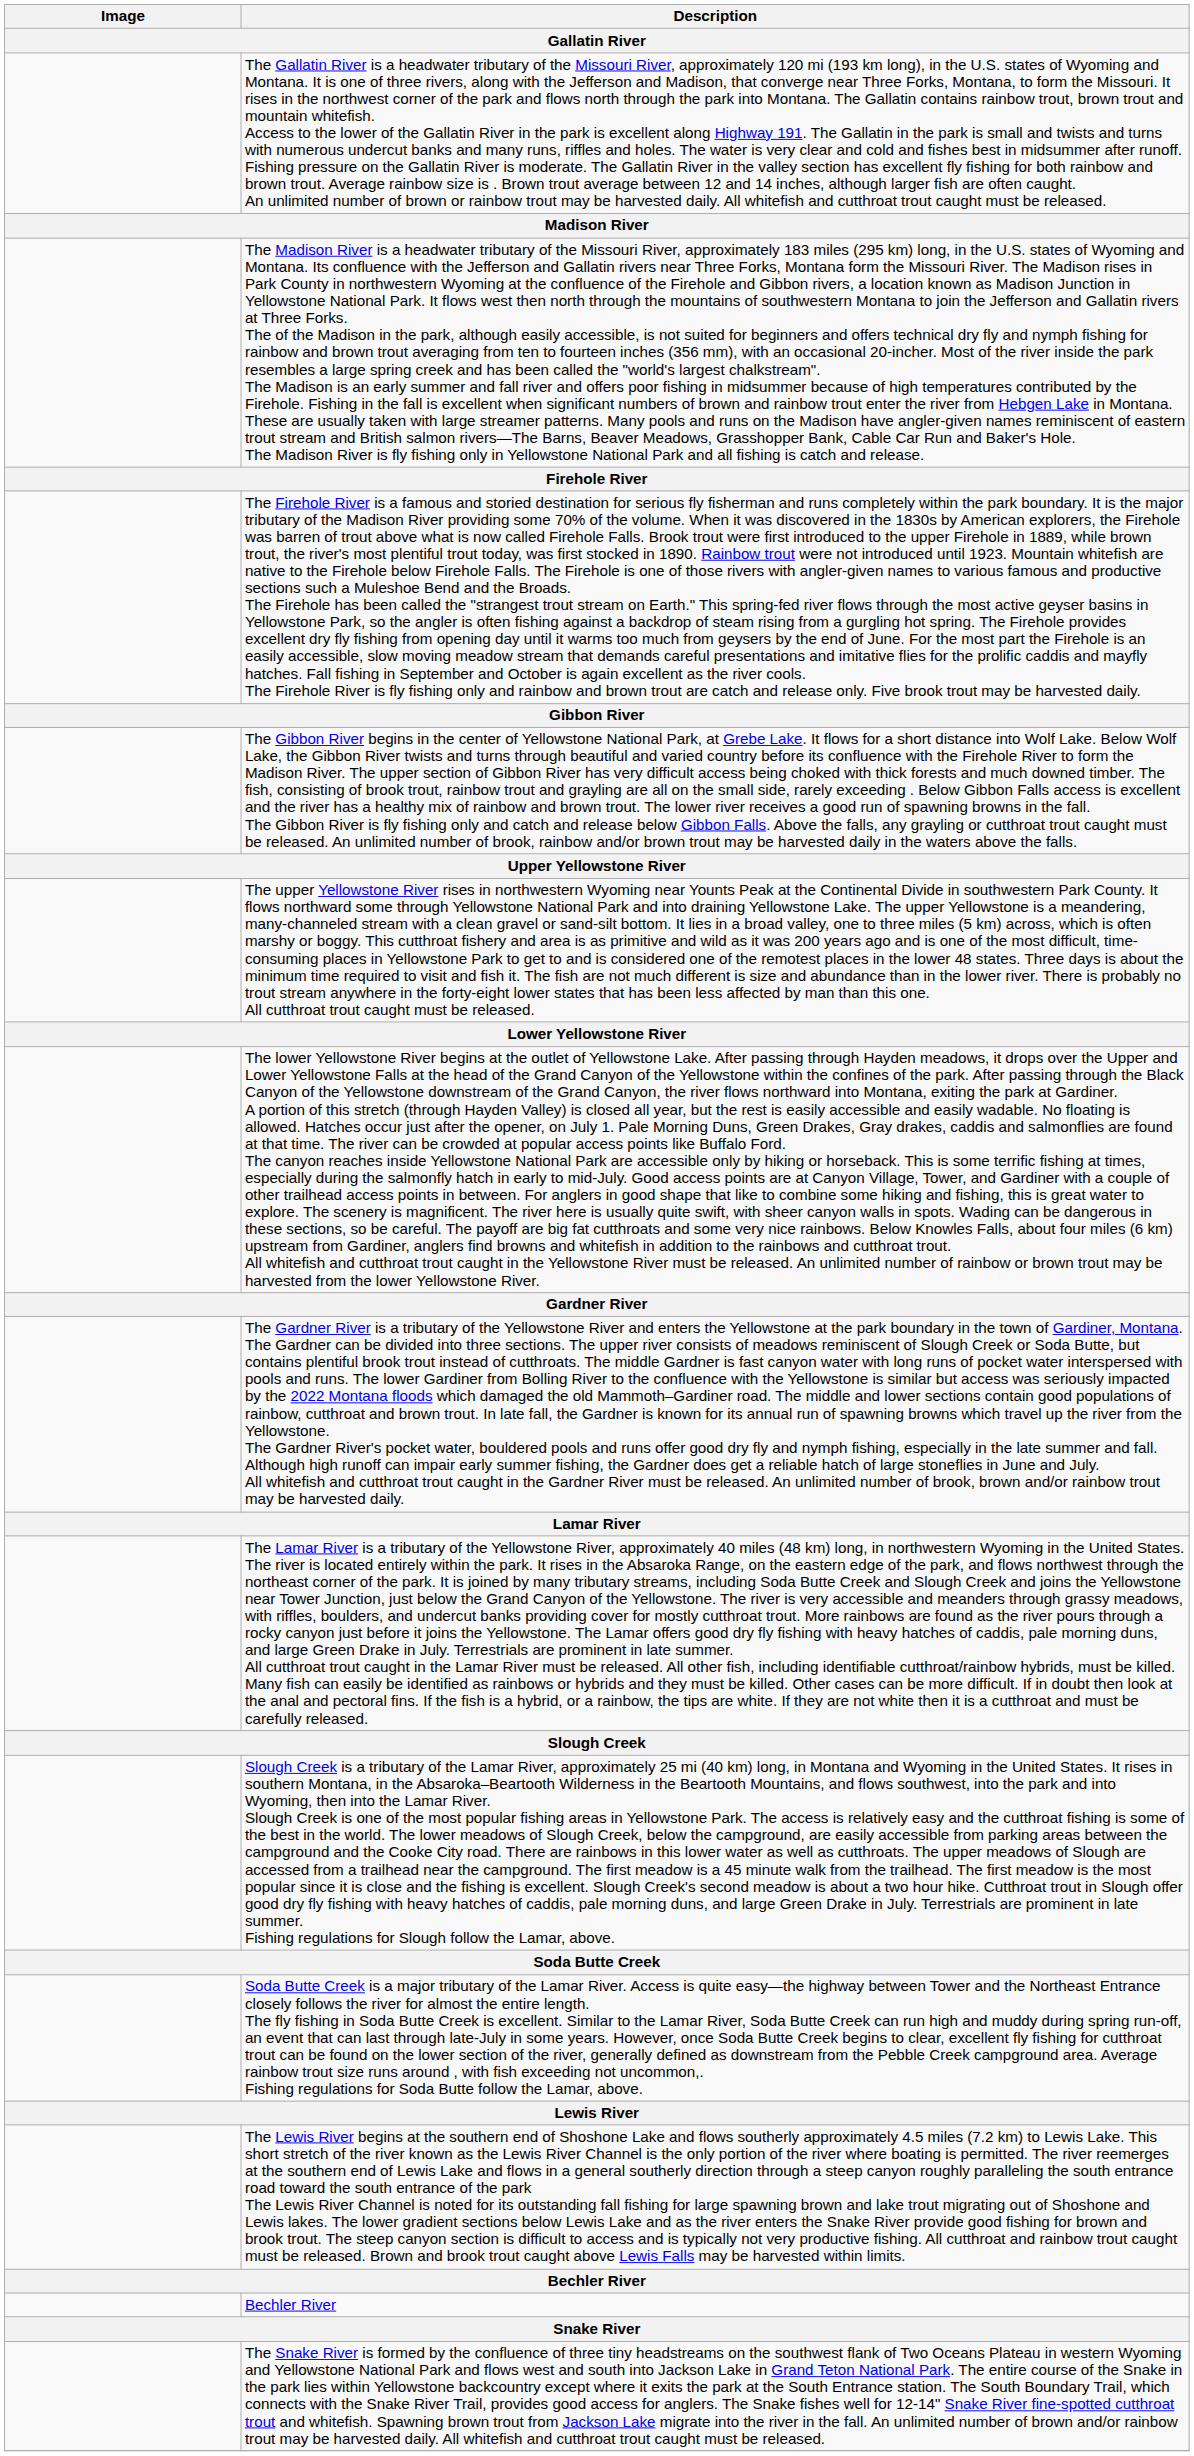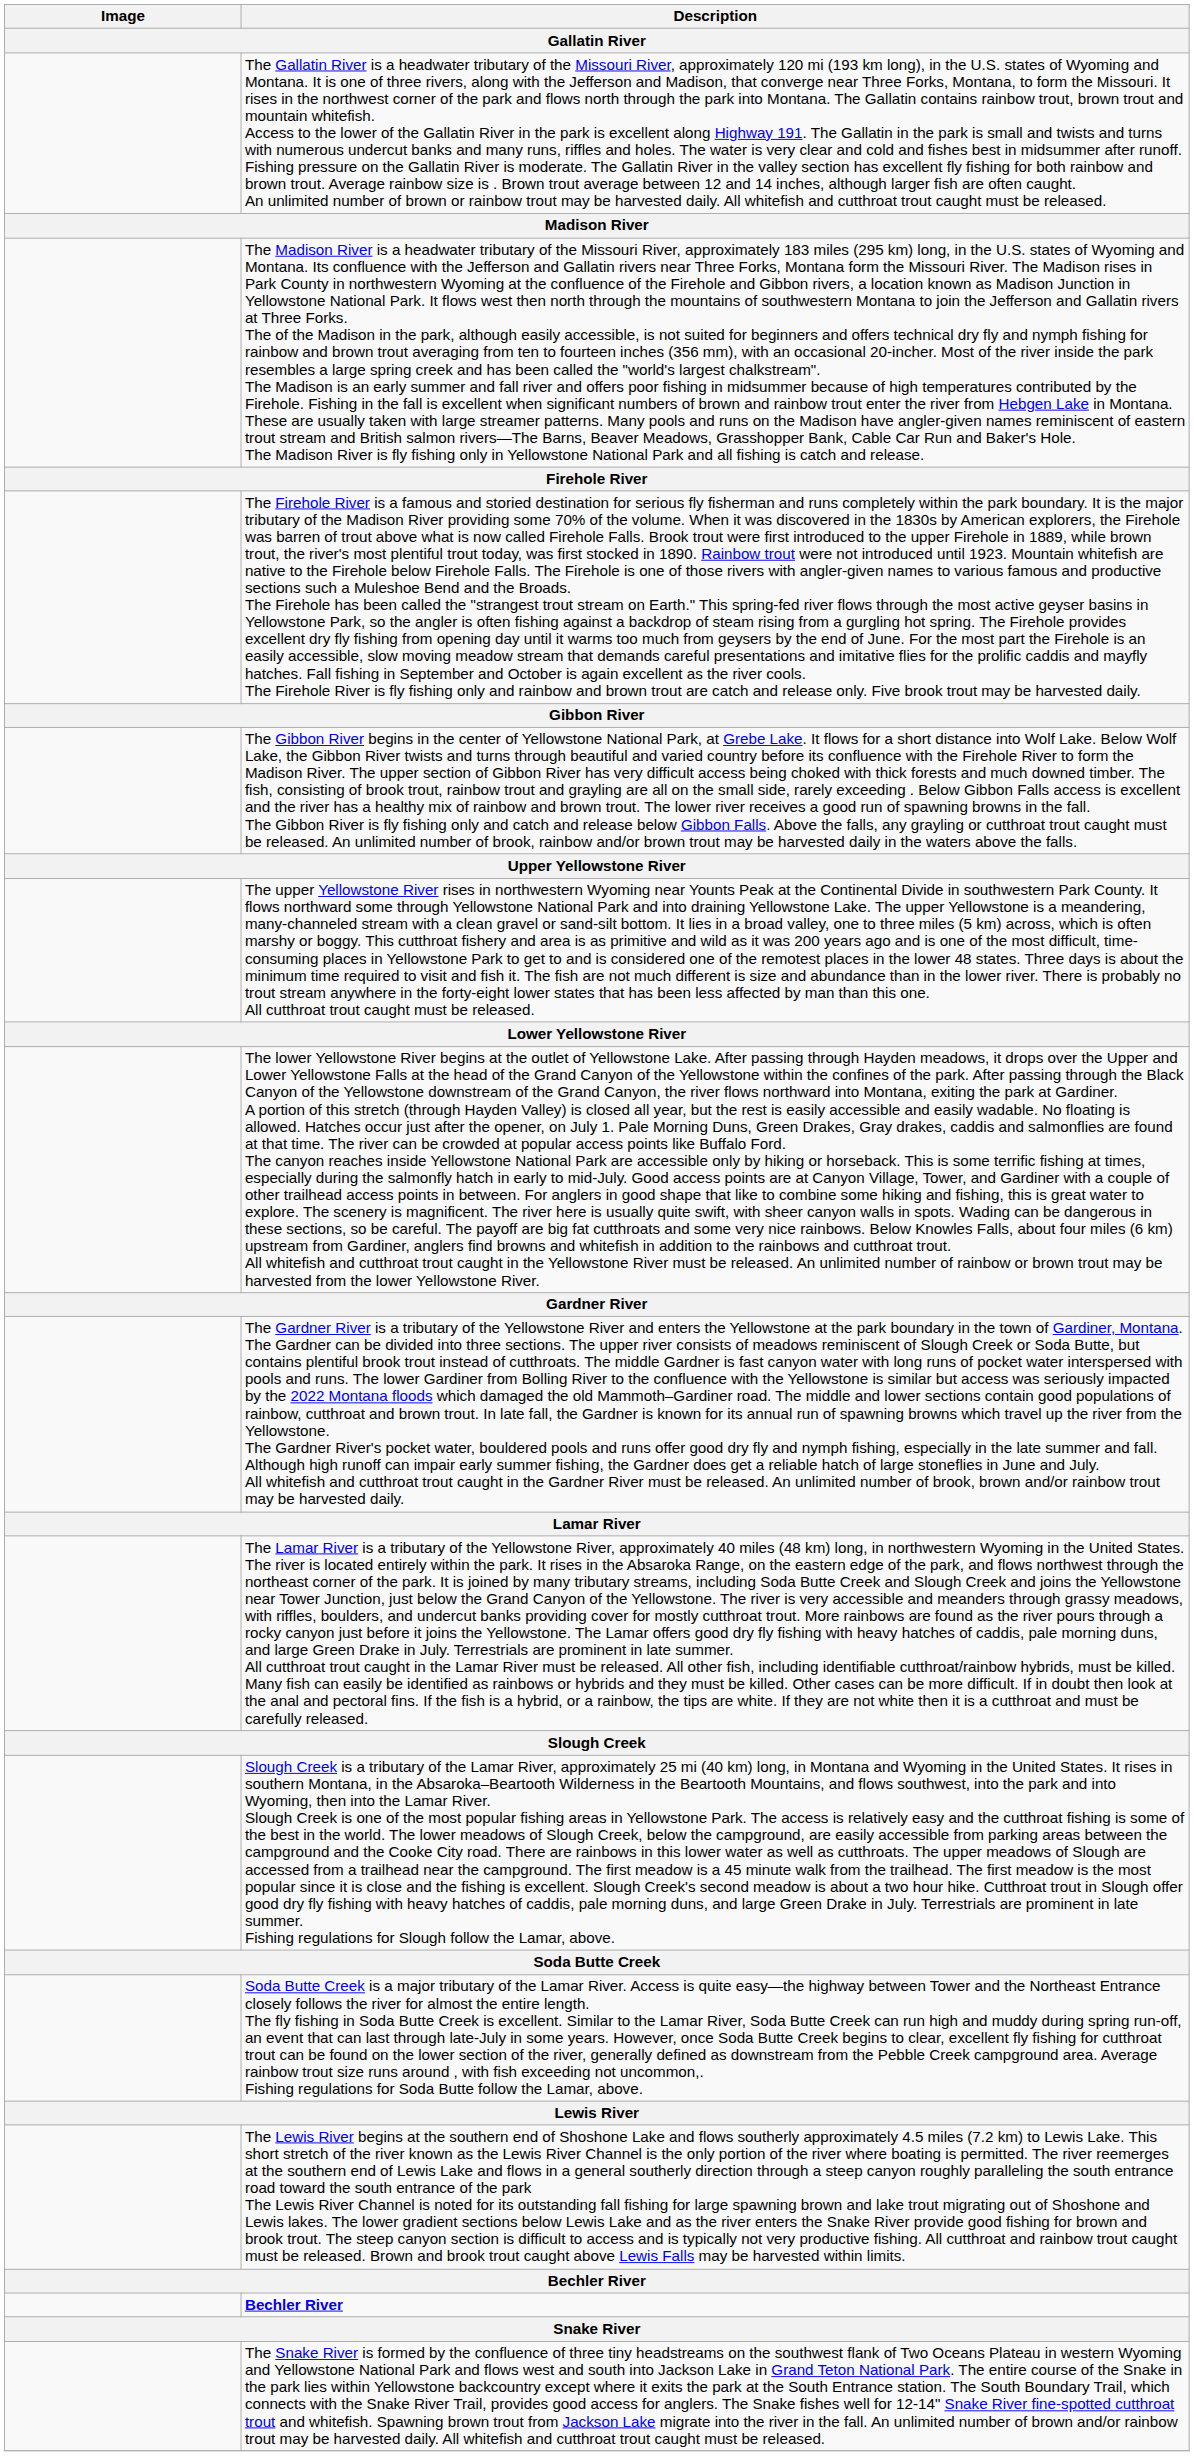(291, 2305) normal -> (294, 2305) bold
